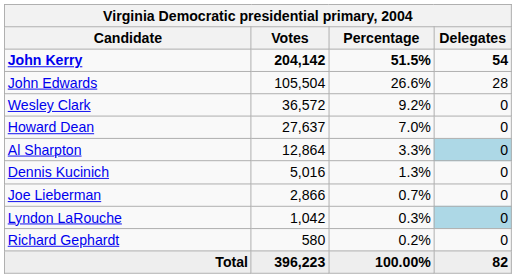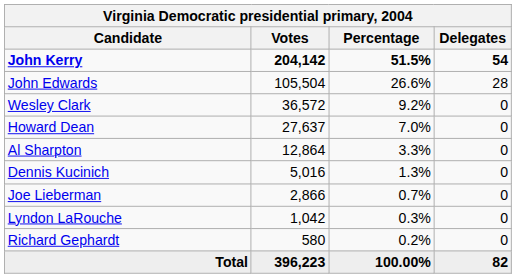(504, 150) lightblue background -> (504, 150) no background
(504, 217) lightblue background -> (504, 217) no background
